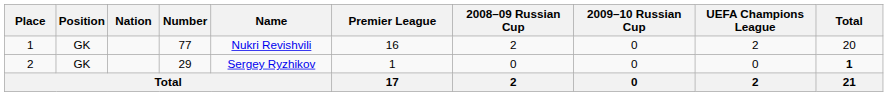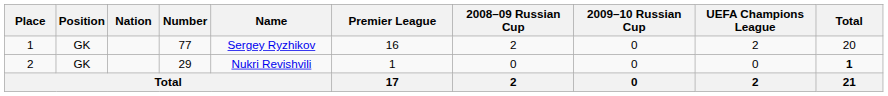(271, 45) Nukri Revishvili -> (271, 45) Sergey Ryzhikov
(271, 64) Sergey Ryzhikov -> (271, 64) Nukri Revishvili
